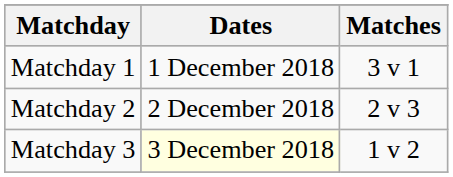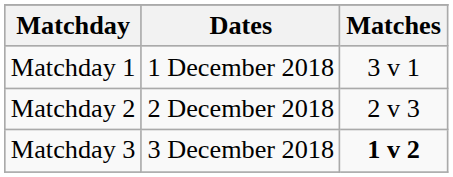(241, 150) lightyellow background -> (241, 150) no background
(394, 150) normal -> (394, 150) bold
